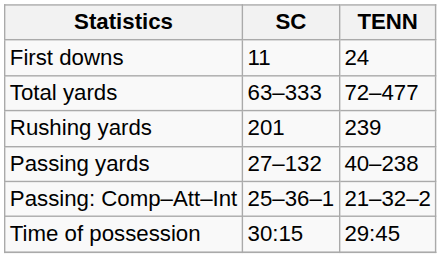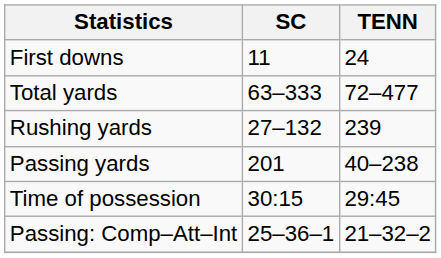(266, 128) 201 -> (285, 128) 27–132
(285, 163) 27–132 -> (266, 163) 201
rows swapped: (124, 198) <-> (105, 234)
